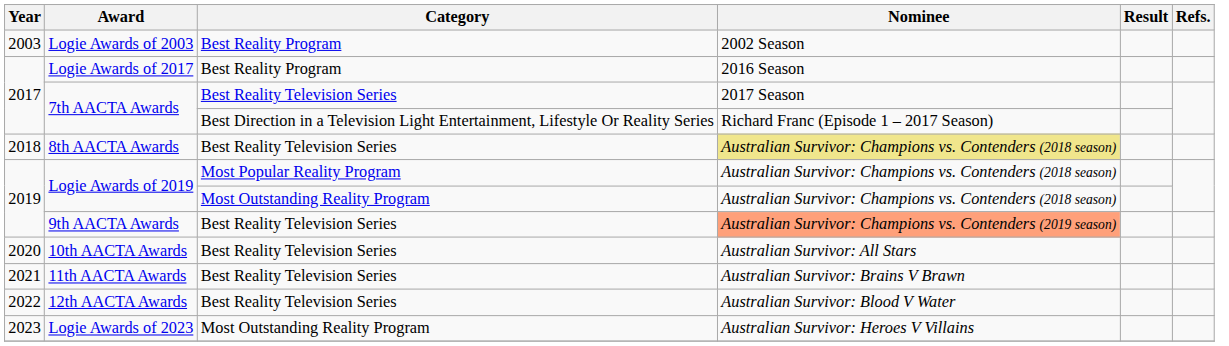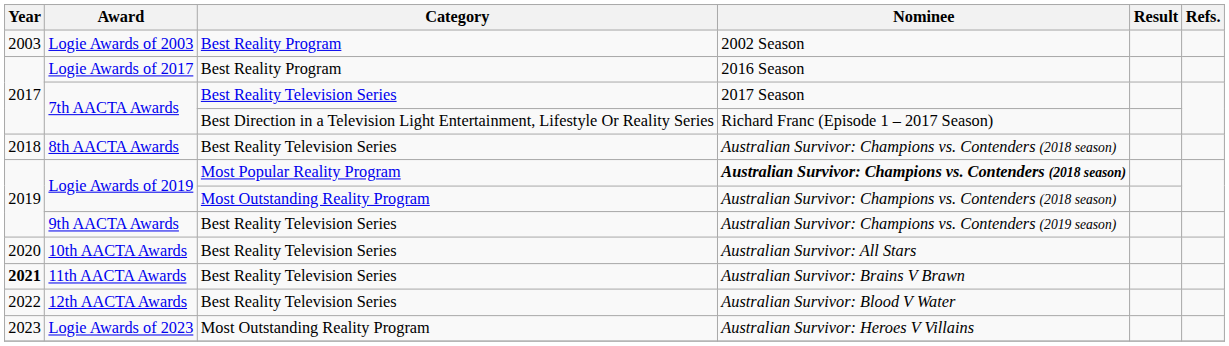(919, 146) khaki background -> (919, 146) no background
(919, 172) normal -> (924, 172) bold
(919, 224) lightsalmon background -> (919, 224) no background
(25, 276) normal -> (25, 276) bold
